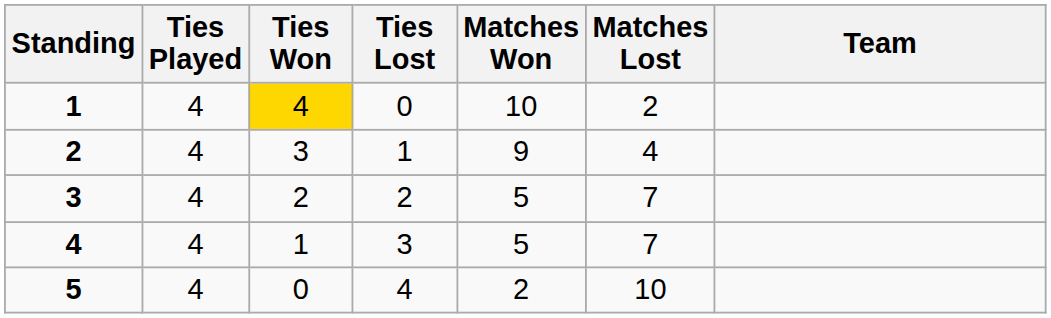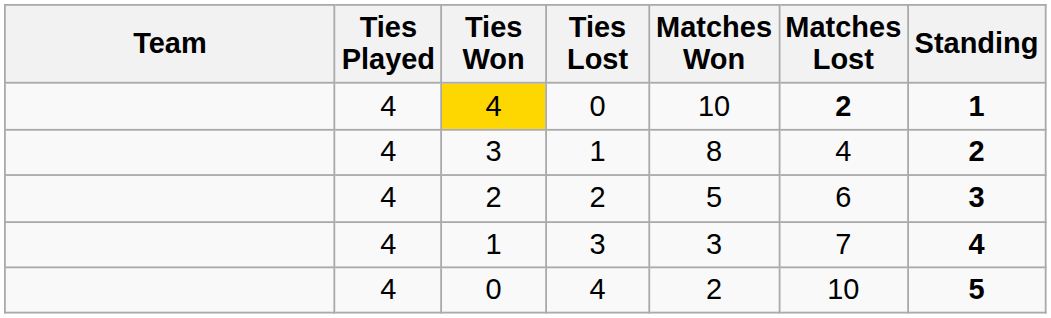columns swapped: (880, 43) <-> (74, 43)
(650, 105) normal -> (843, 105) bold
(521, 151) 9 -> (714, 151) 8
(650, 197) 7 -> (843, 197) 6
(521, 243) 5 -> (714, 243) 3
